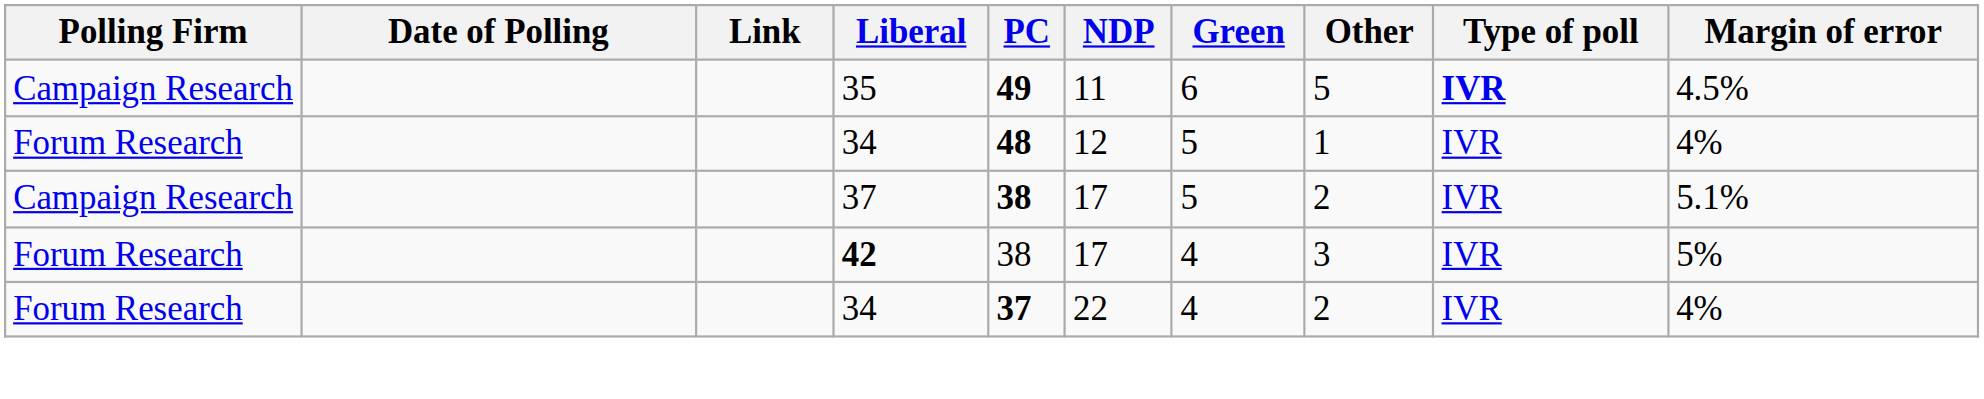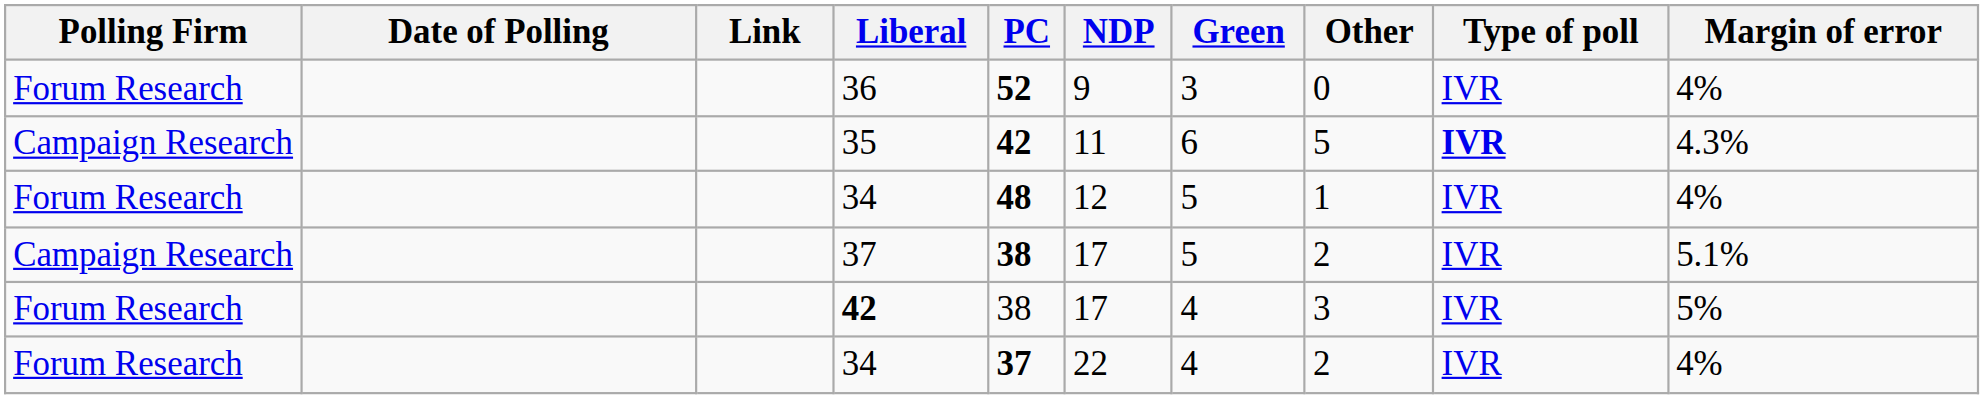+ row: (128, 87)
(1014, 87) 49 -> (1014, 142) 42
(1712, 87) 4.5% -> (1712, 142) 4.3%
